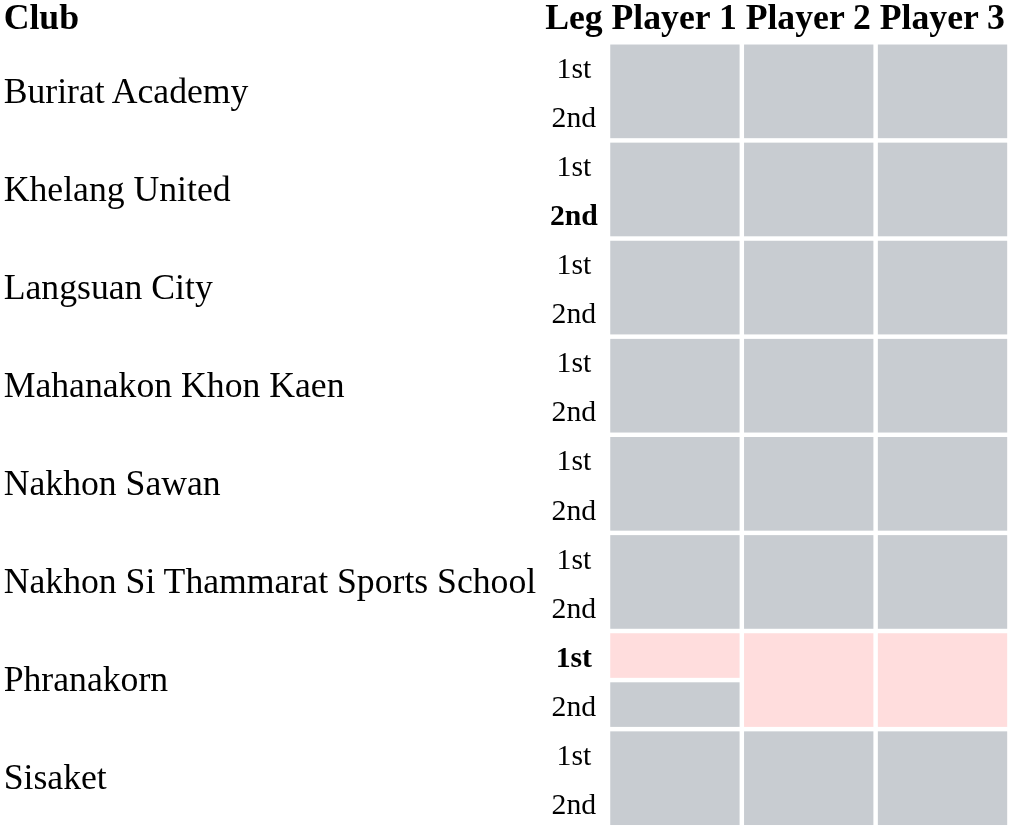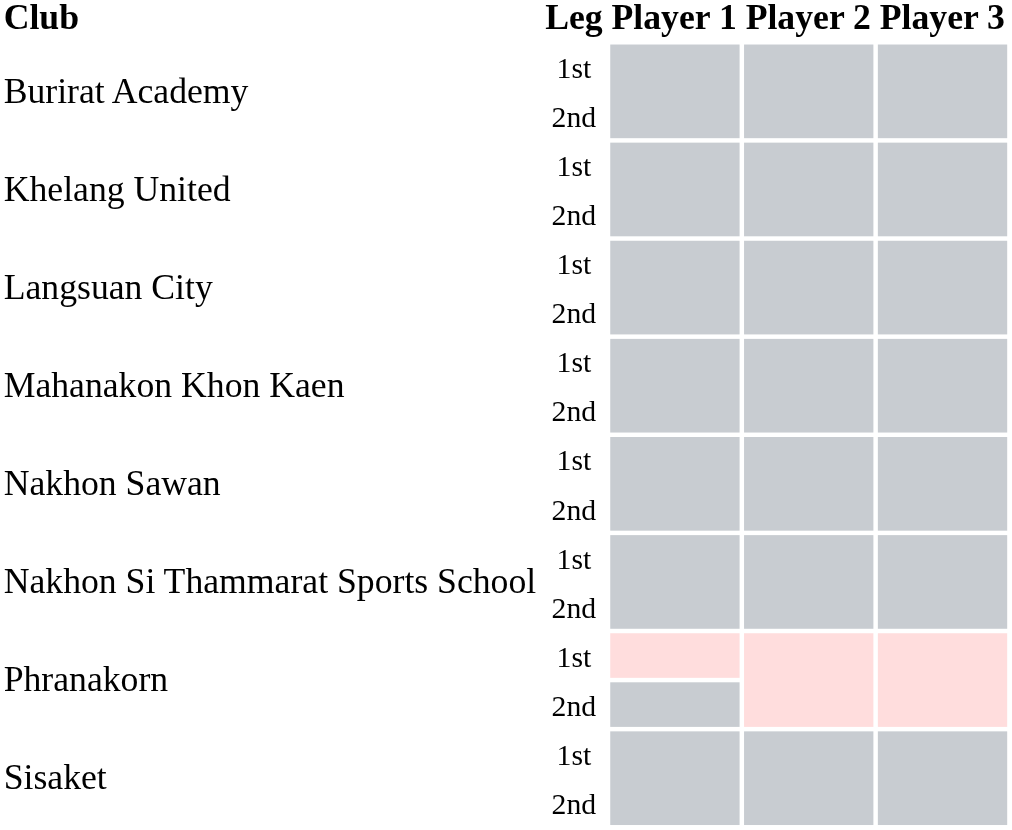(574, 213) bold -> (574, 215) normal
(574, 654) bold -> (574, 657) normal
